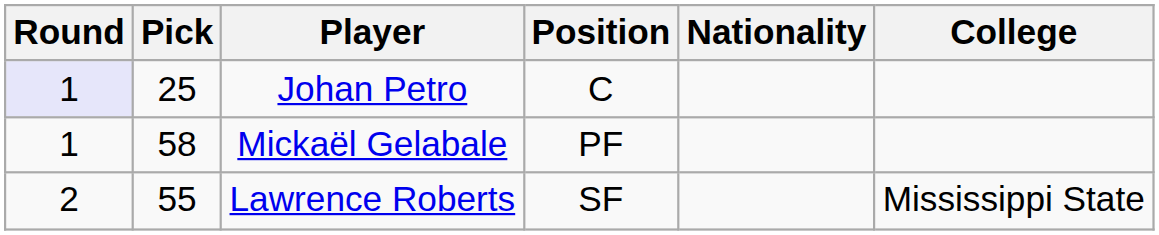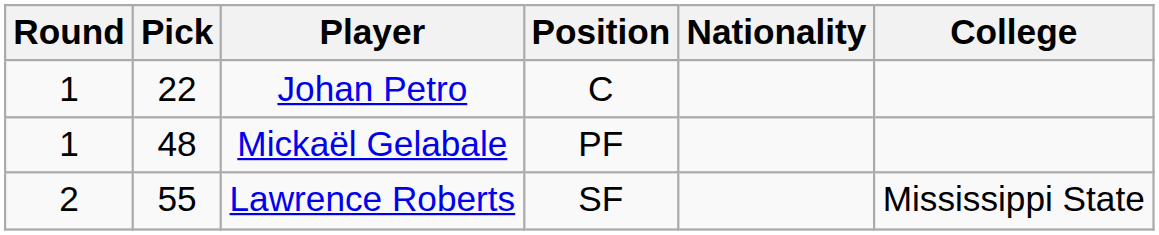(69, 88) lavender background -> (69, 88) no background
(177, 88) 25 -> (177, 88) 22
(177, 144) 58 -> (177, 144) 48
